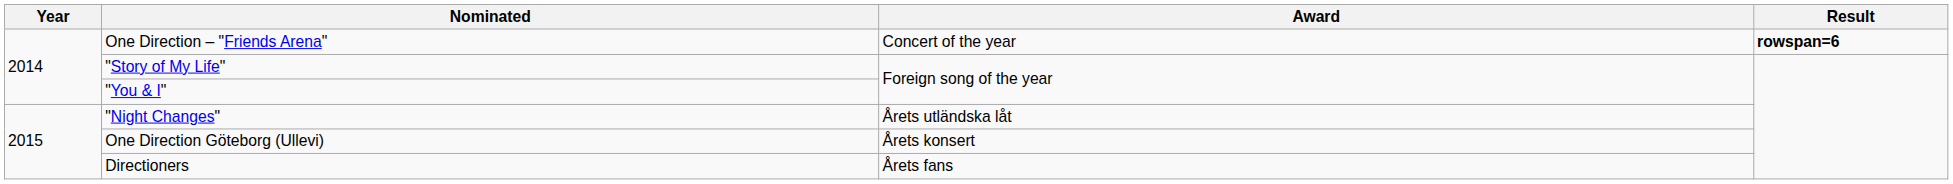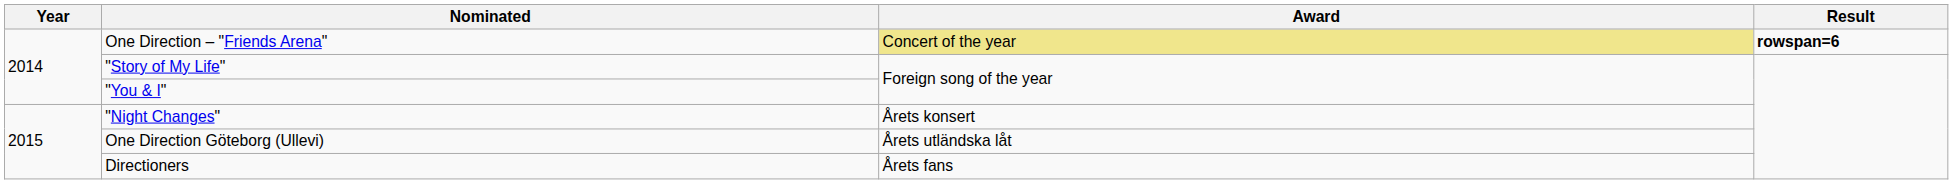(949, 41) no background -> (949, 41) khaki background
(947, 116) Årets utländska låt -> (929, 116) Årets konsert
(929, 141) Årets konsert -> (947, 141) Årets utländska låt
